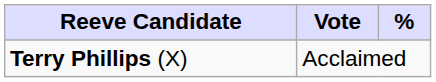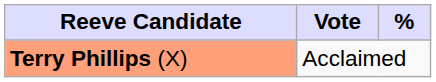(99, 58) no background -> (99, 58) lightsalmon background
